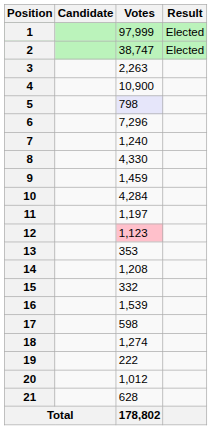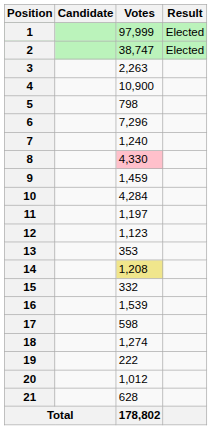(128, 104) lavender background -> (128, 104) no background
(133, 159) no background -> (133, 159) pink background
(133, 232) pink background -> (133, 232) no background
(133, 269) no background -> (133, 269) khaki background
